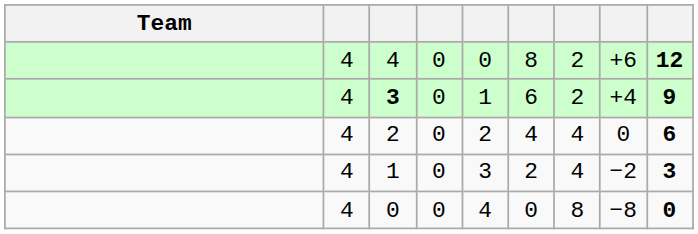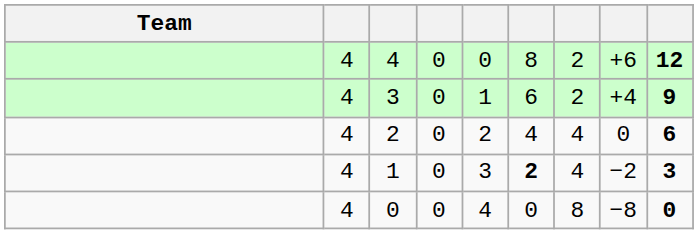(393, 98) bold -> (393, 98) normal
(531, 173) normal -> (531, 173) bold
